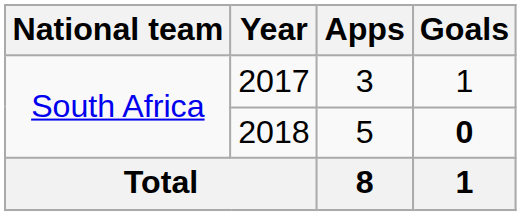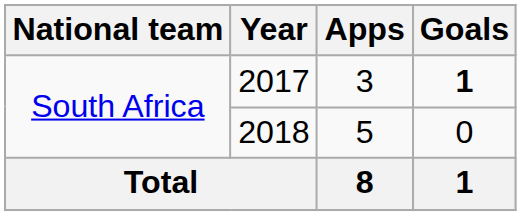(464, 81) normal -> (464, 81) bold
(464, 132) bold -> (464, 132) normal
